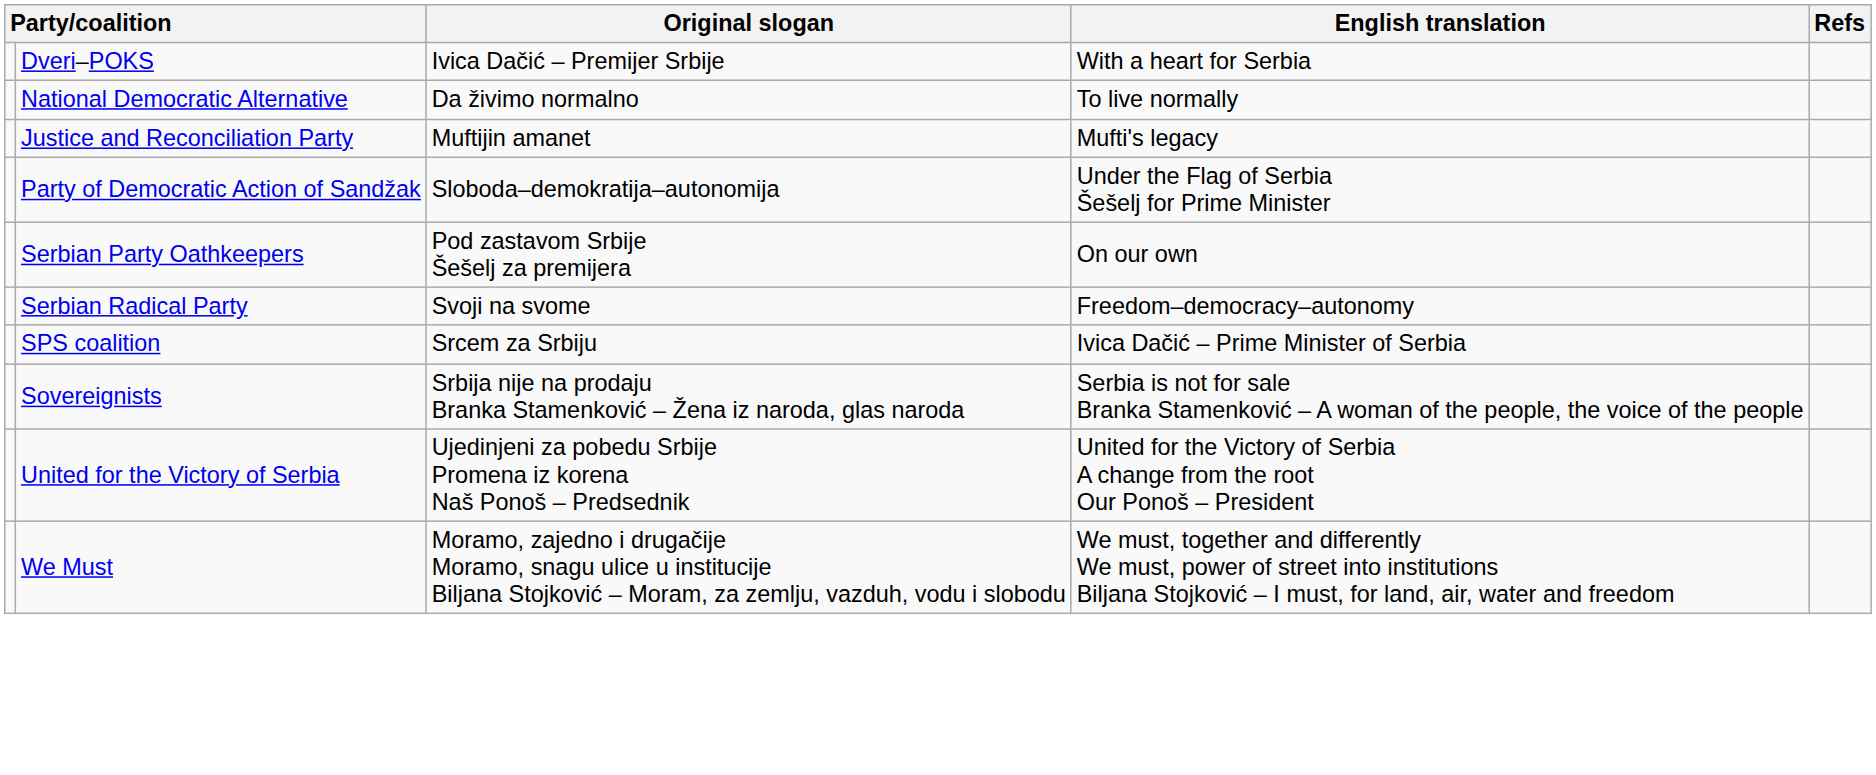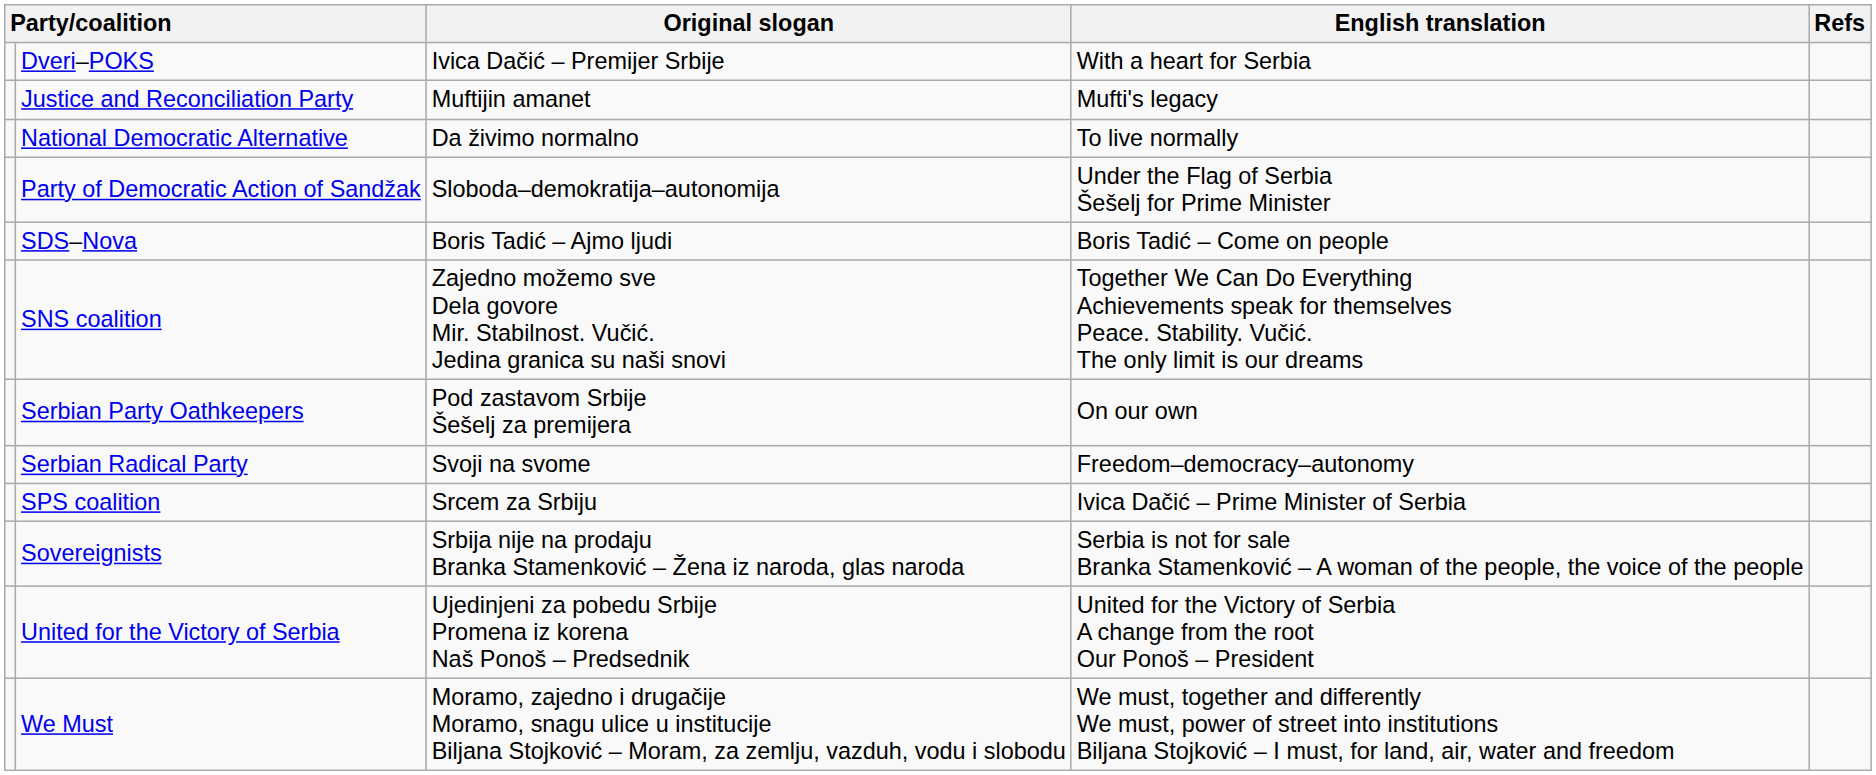rows swapped: (187, 137) <-> (184, 99)
+ row: (79, 240)
+ row: (91, 319)
